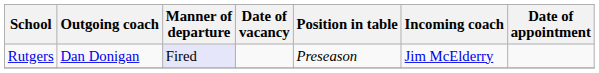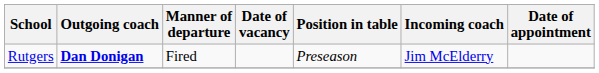(100, 56) normal -> (102, 56) bold
(181, 56) lavender background -> (181, 56) no background
